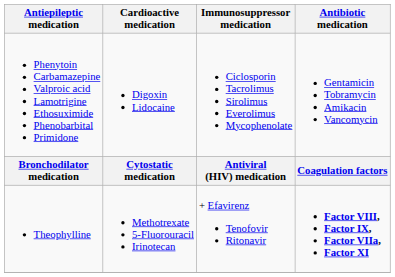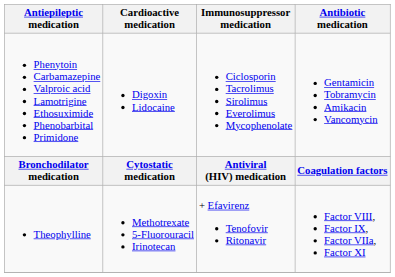(342, 235) bold -> (342, 235) normal
